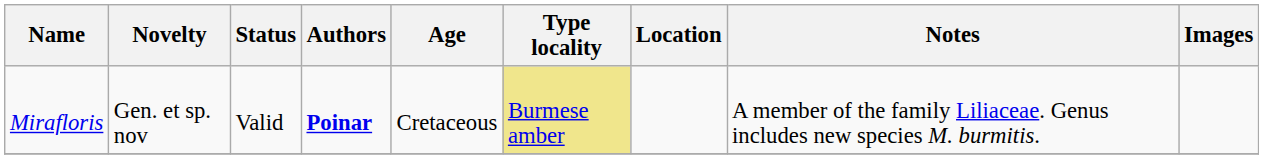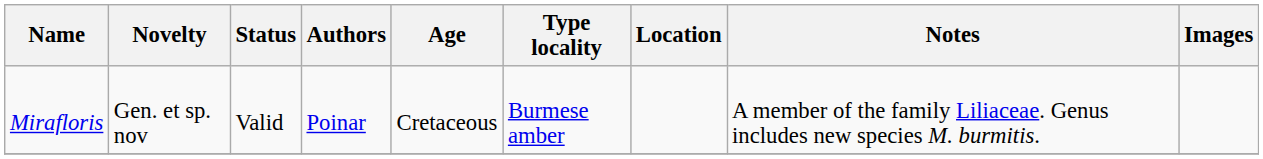(339, 122) bold -> (336, 122) normal
(548, 122) khaki background -> (548, 122) no background
